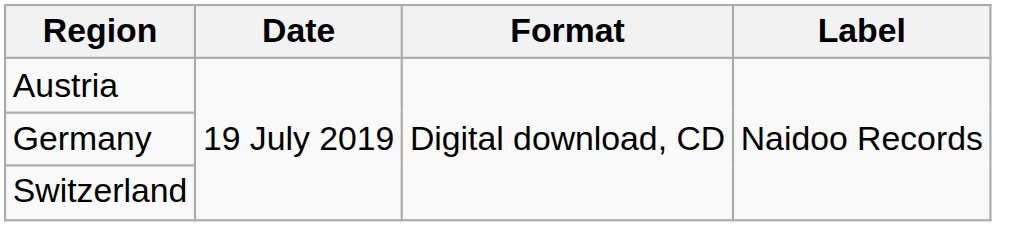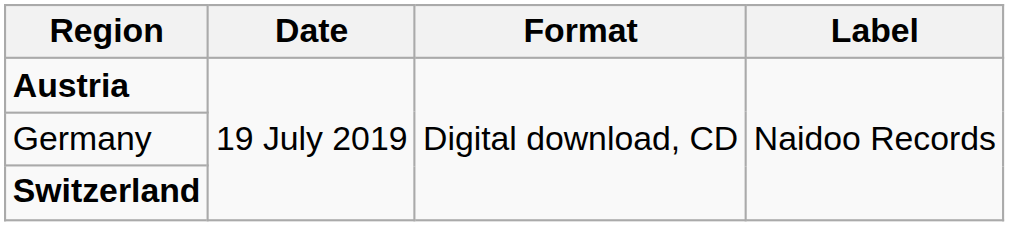(65, 84) normal -> (71, 84) bold
(100, 191) normal -> (107, 191) bold
